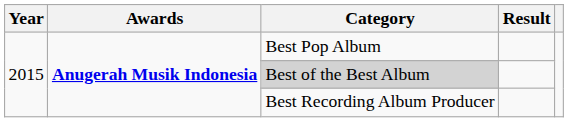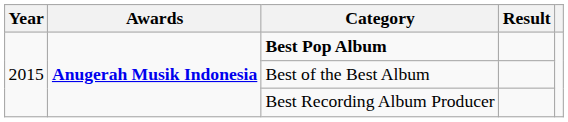(323, 46) normal -> (326, 46) bold
(348, 74) lightgrey background -> (348, 74) no background
